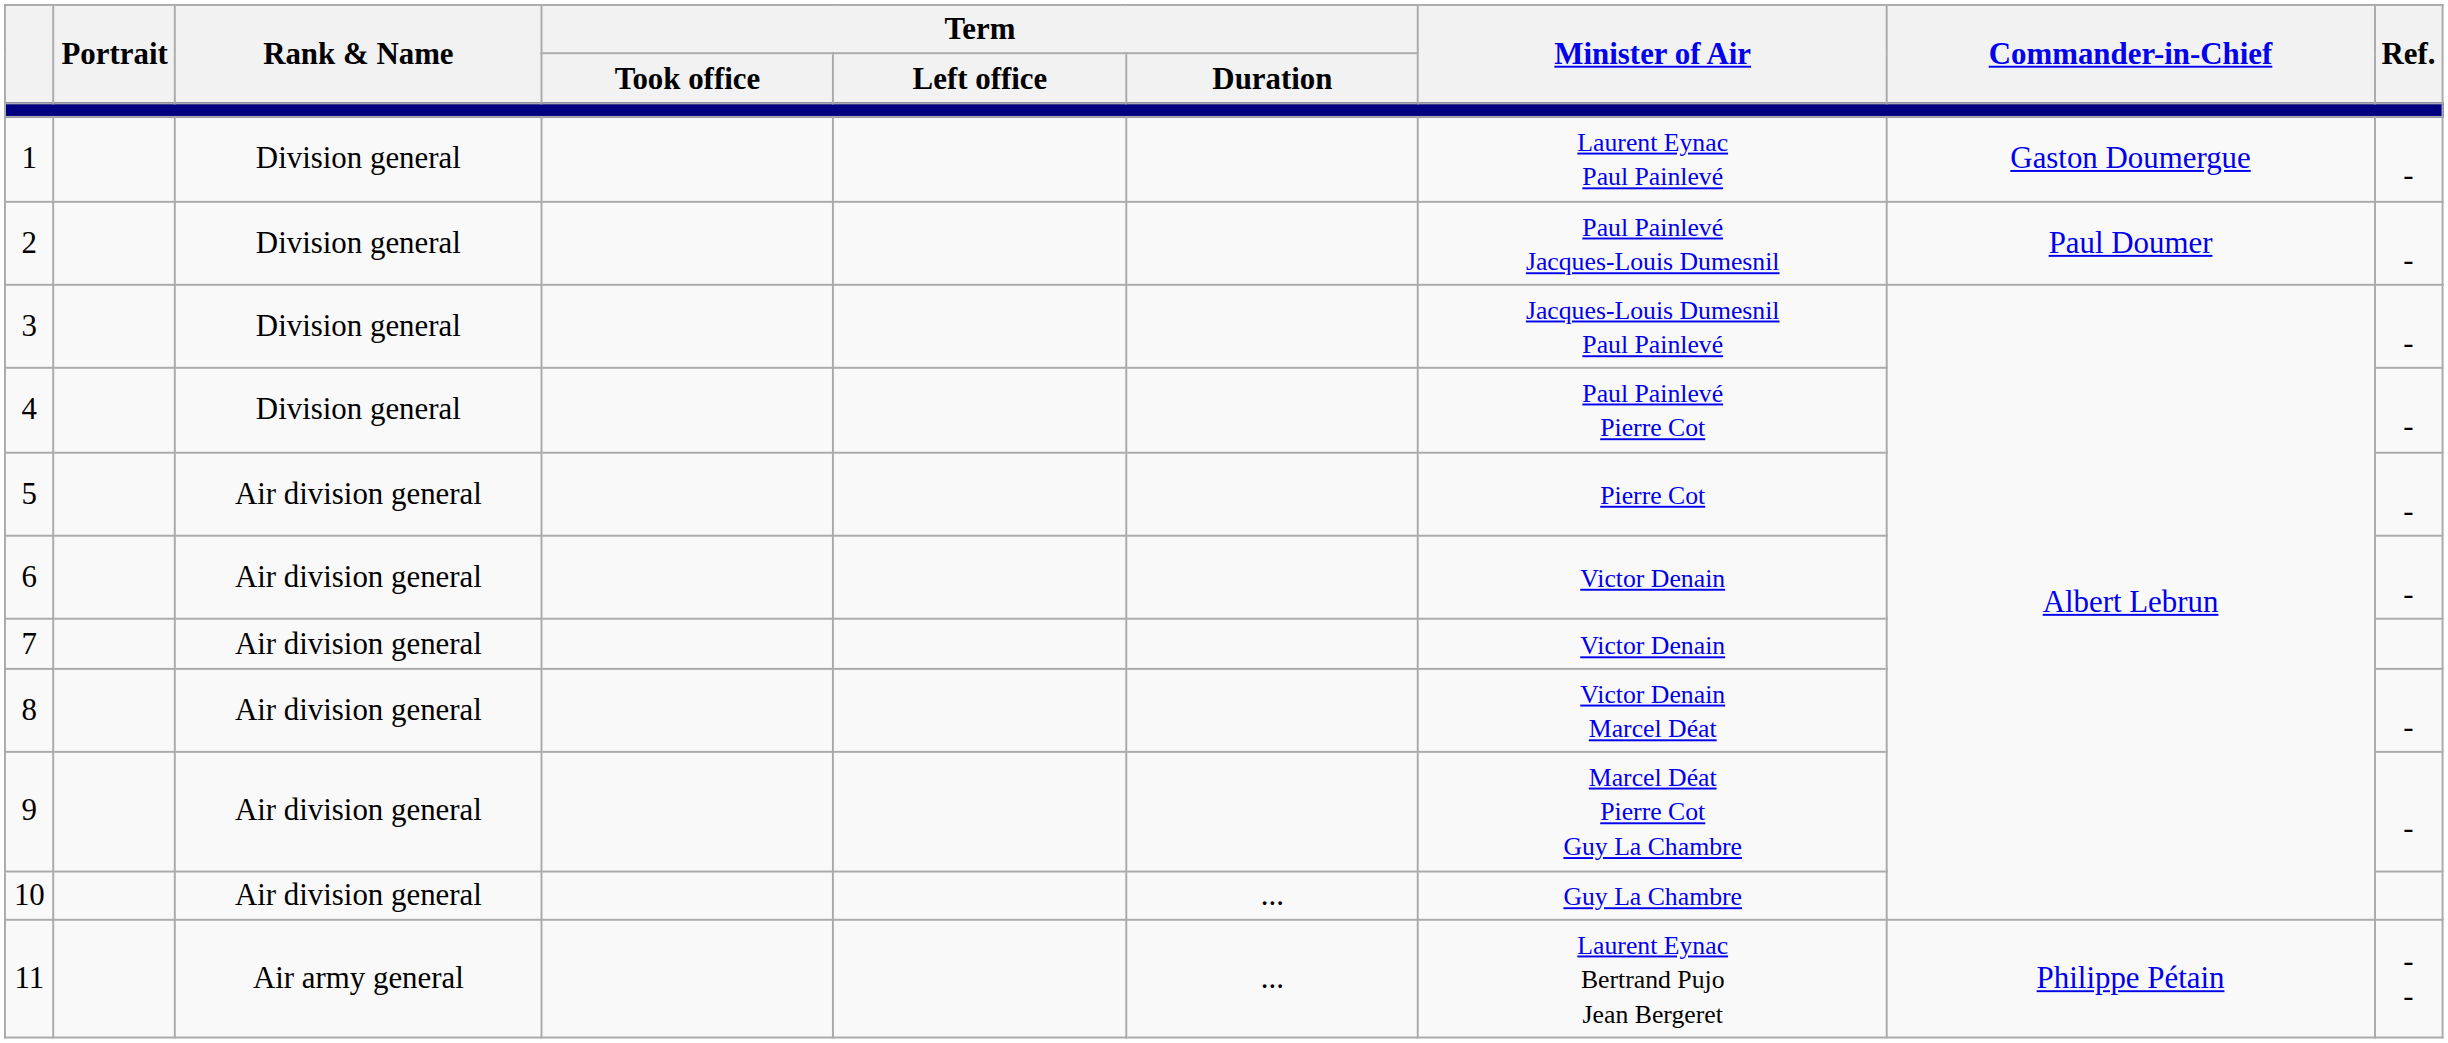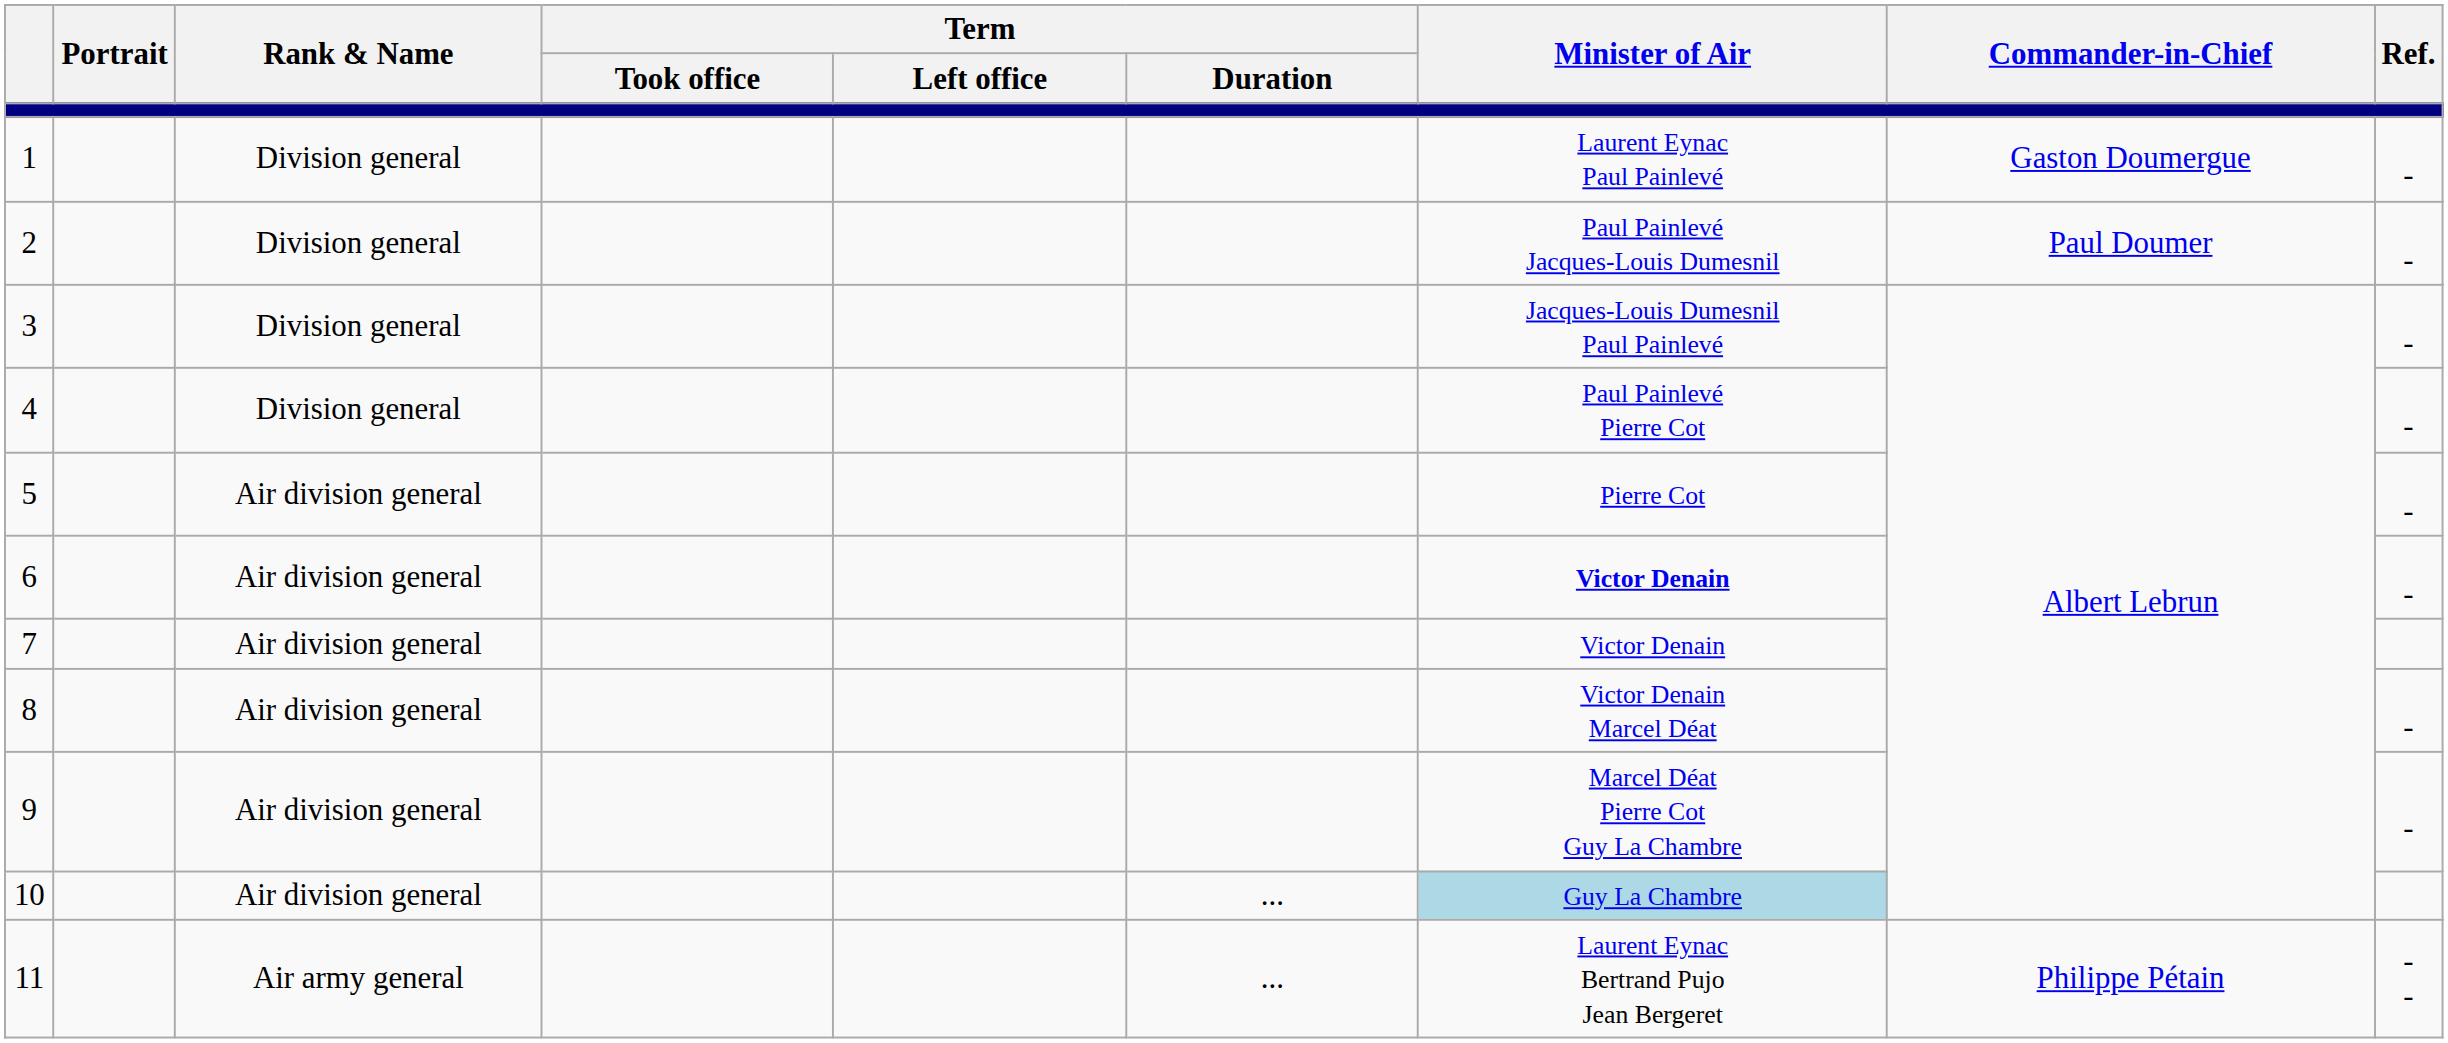(1653, 579) normal -> (1653, 577) bold
(1653, 896) no background -> (1653, 896) lightblue background
